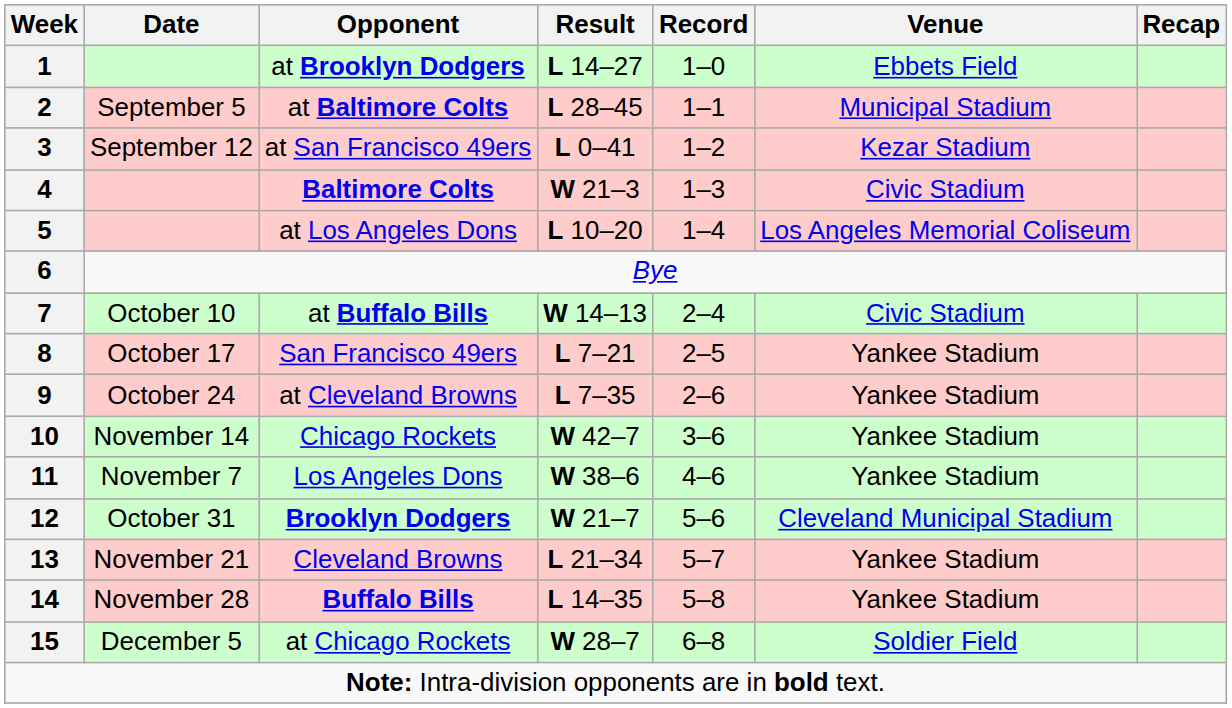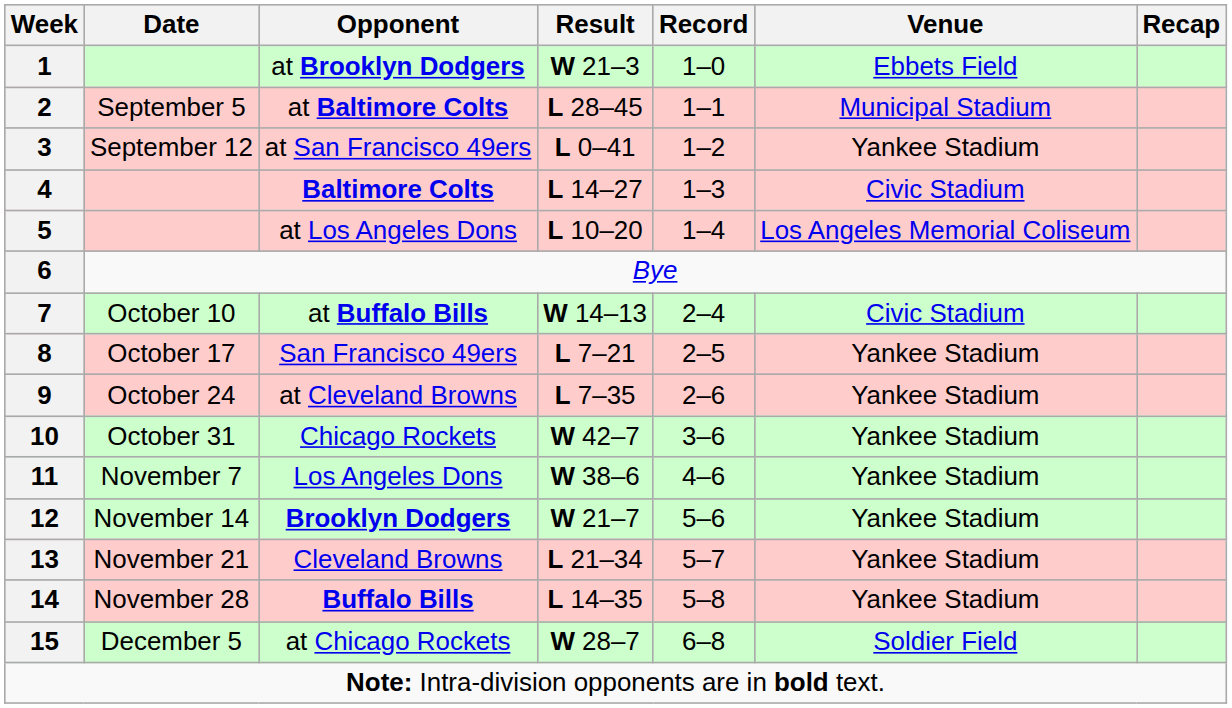(595, 66) L 14–27 -> (595, 66) W 21–3
(945, 148) Kezar Stadium -> (945, 148) Yankee Stadium
(595, 189) W 21–3 -> (595, 189) L 14–27
(171, 436) November 14 -> (171, 436) October 31
(171, 518) October 31 -> (171, 518) November 14
(945, 518) Cleveland Municipal Stadium -> (945, 518) Yankee Stadium
